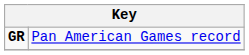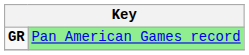(136, 39) no background -> (136, 39) lightgreen background
